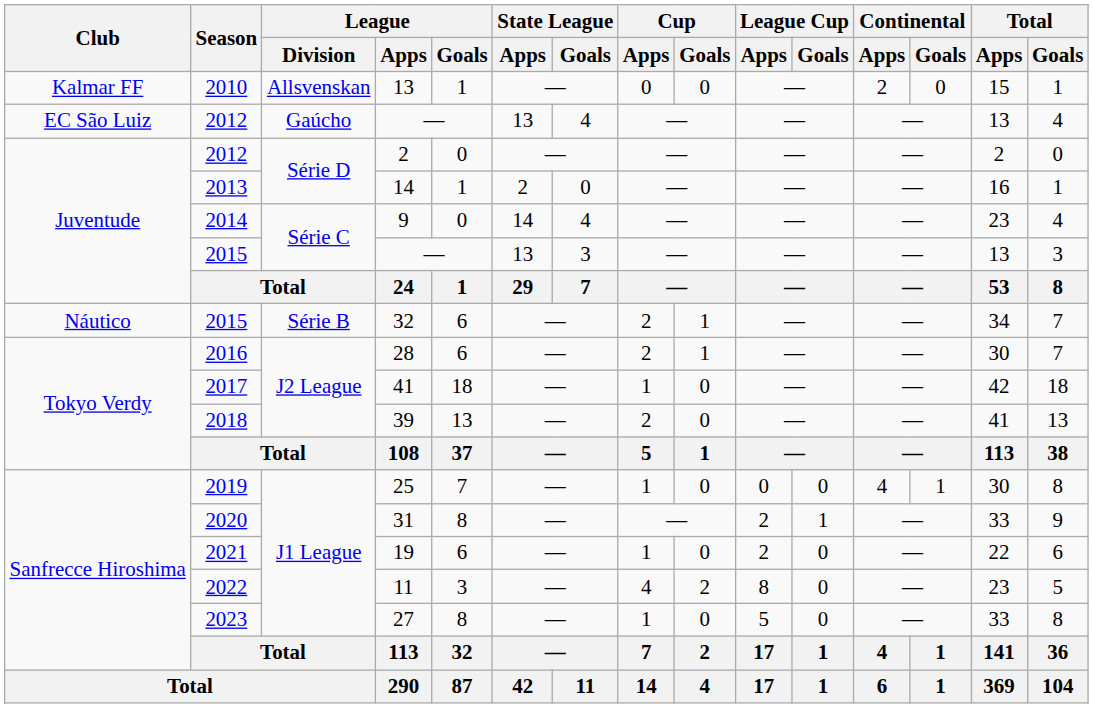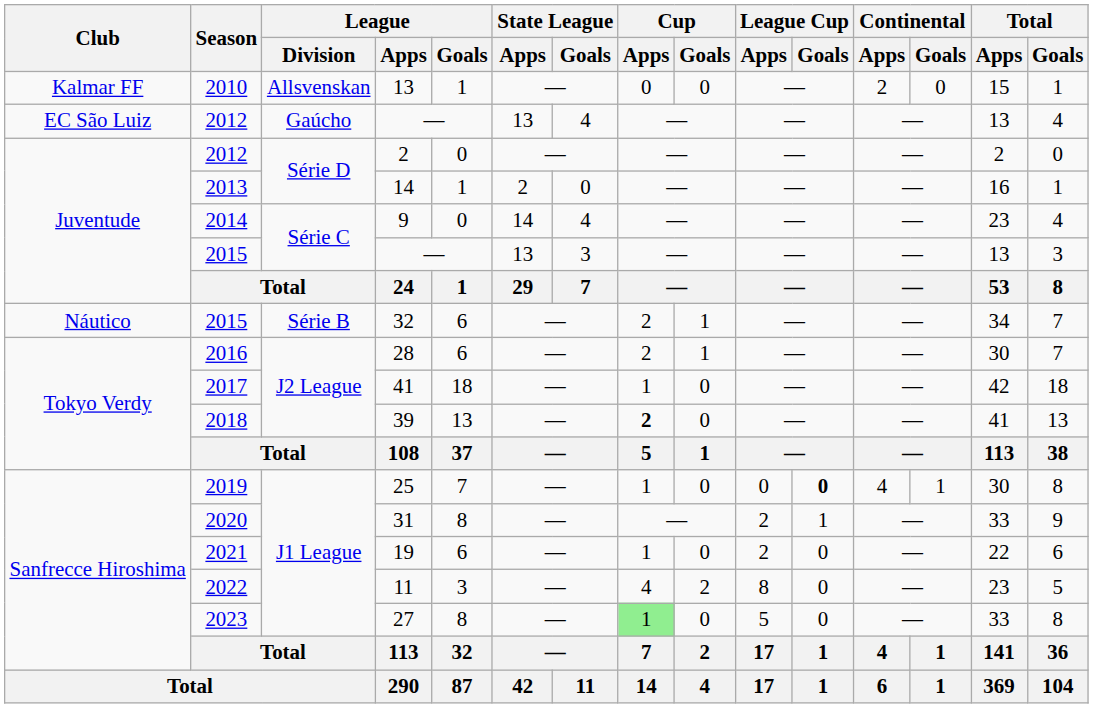(646, 420) normal -> (646, 420) bold
(823, 486) normal -> (823, 486) bold
(646, 619) no background -> (646, 619) lightgreen background
